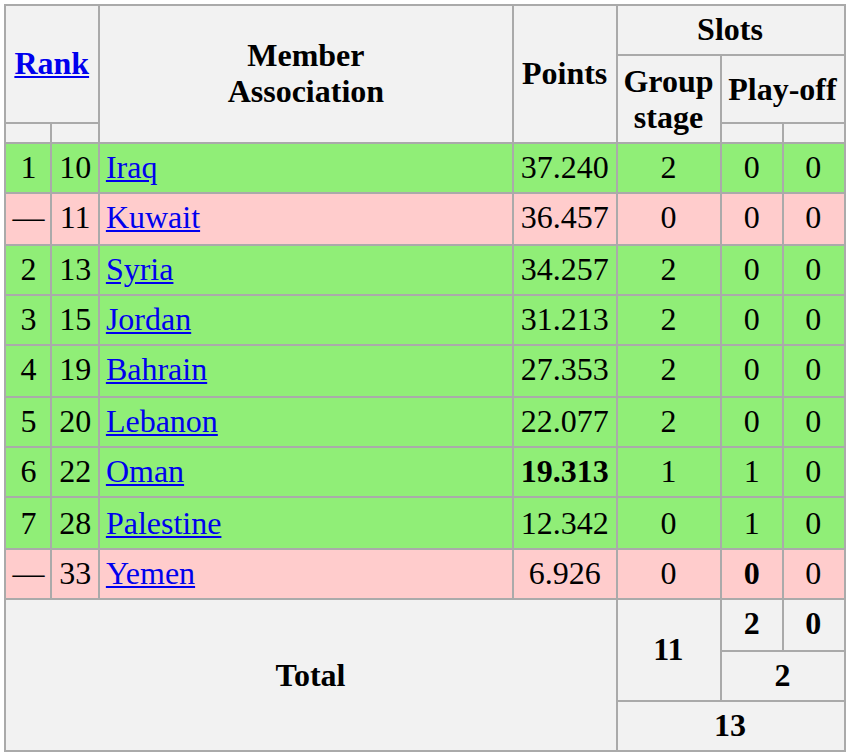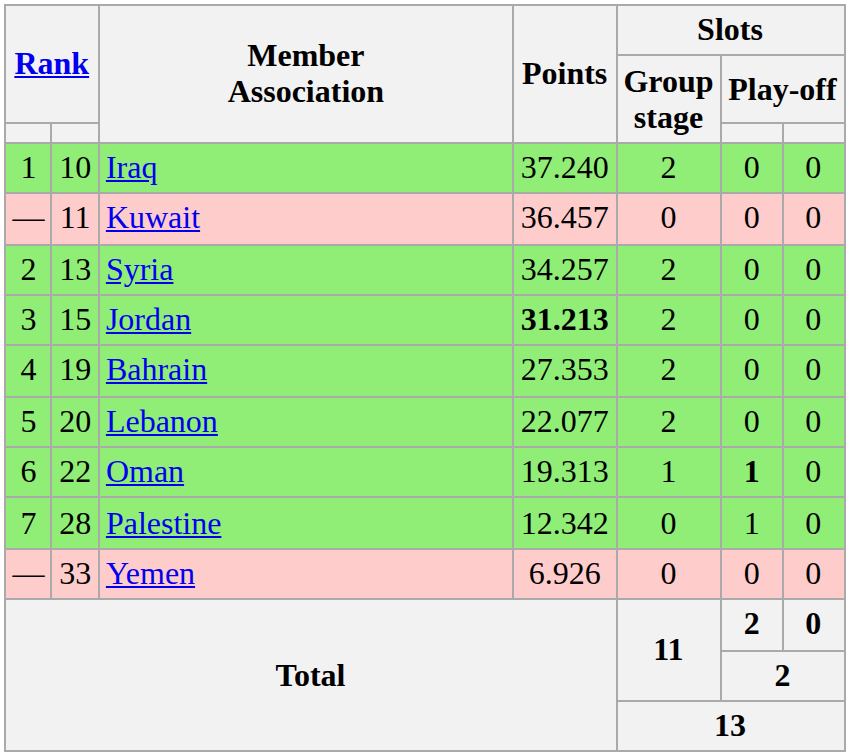(565, 319) normal -> (565, 319) bold
(565, 471) bold -> (565, 471) normal
(752, 471) normal -> (752, 471) bold
(752, 573) bold -> (752, 573) normal
